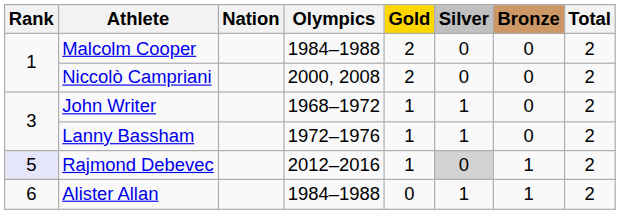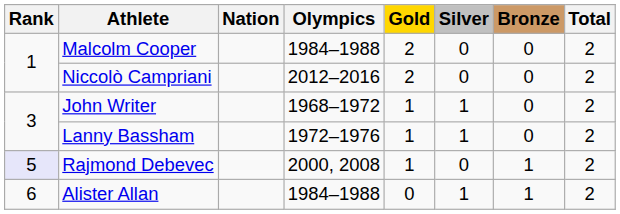(334, 77) 2000, 2008 -> (334, 77) 2012–2016
(334, 164) 2012–2016 -> (334, 164) 2000, 2008
(464, 164) lightgrey background -> (464, 164) no background
